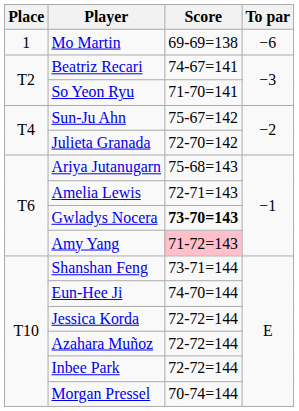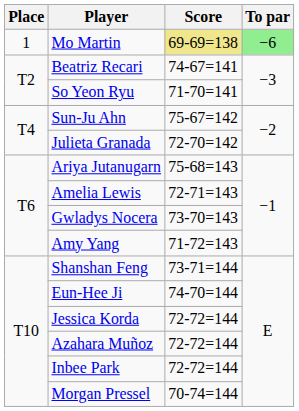(203, 42) no background -> (203, 42) khaki background
(268, 42) no background -> (268, 42) lightgreen background
(203, 218) bold -> (203, 218) normal
(203, 243) pink background -> (203, 243) no background
